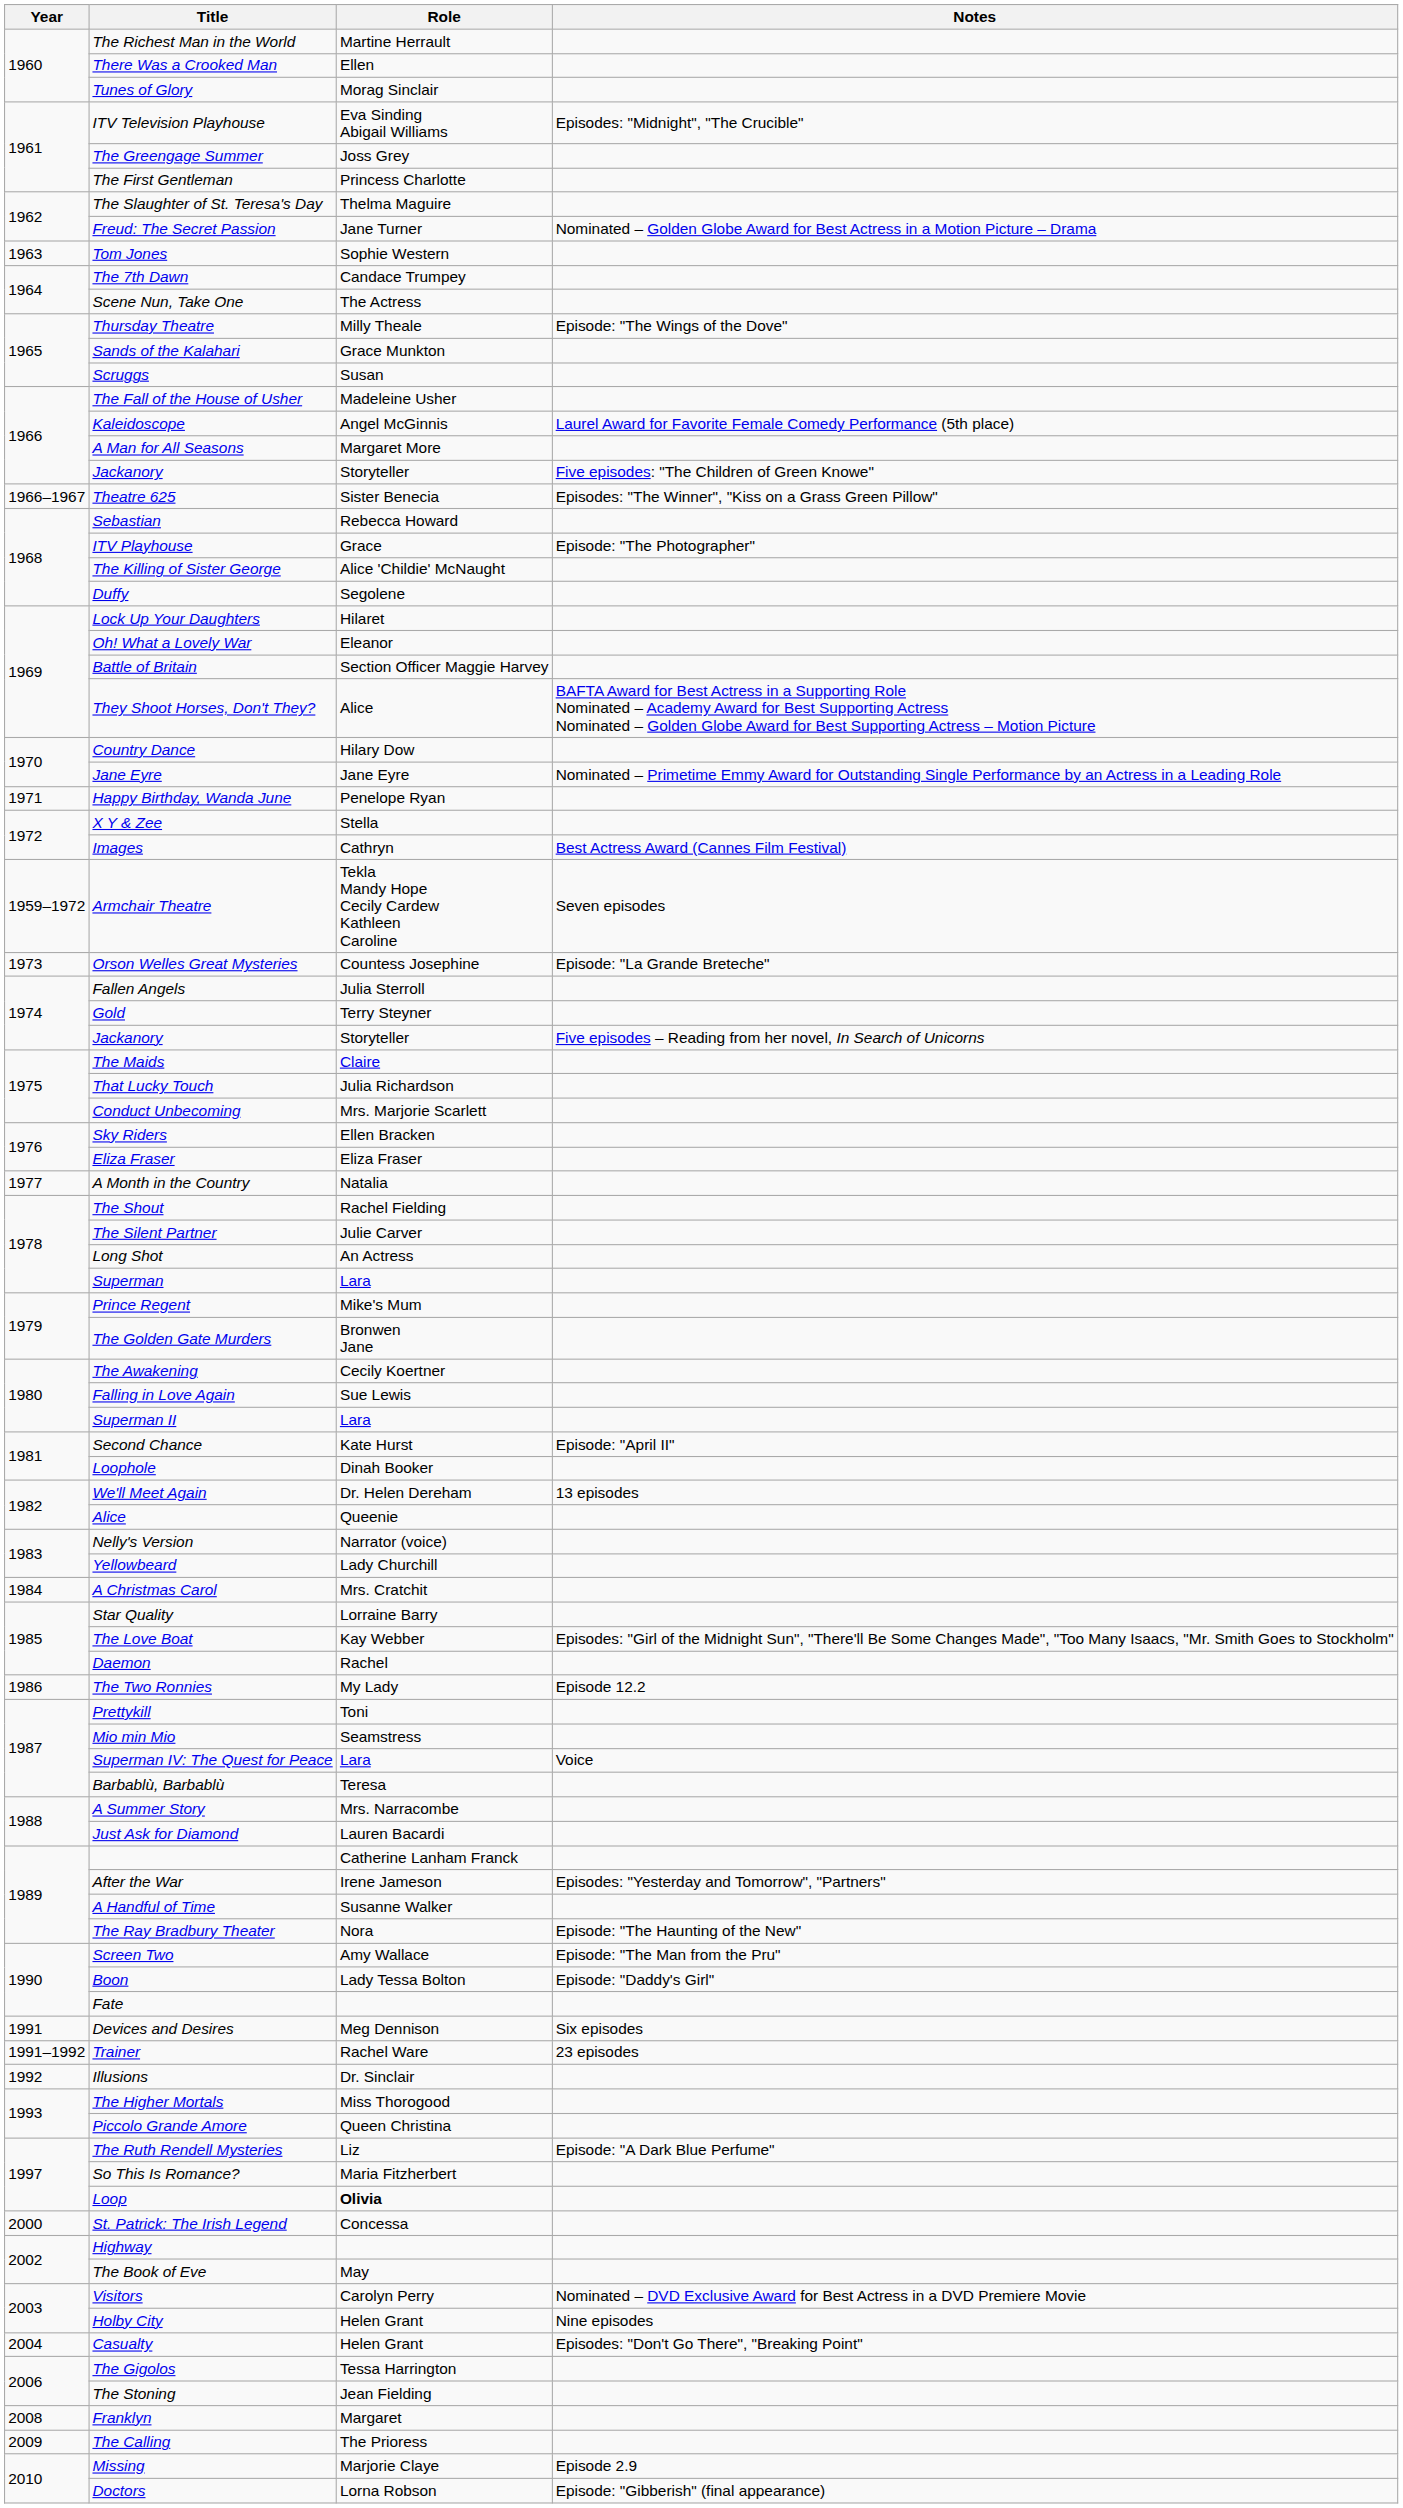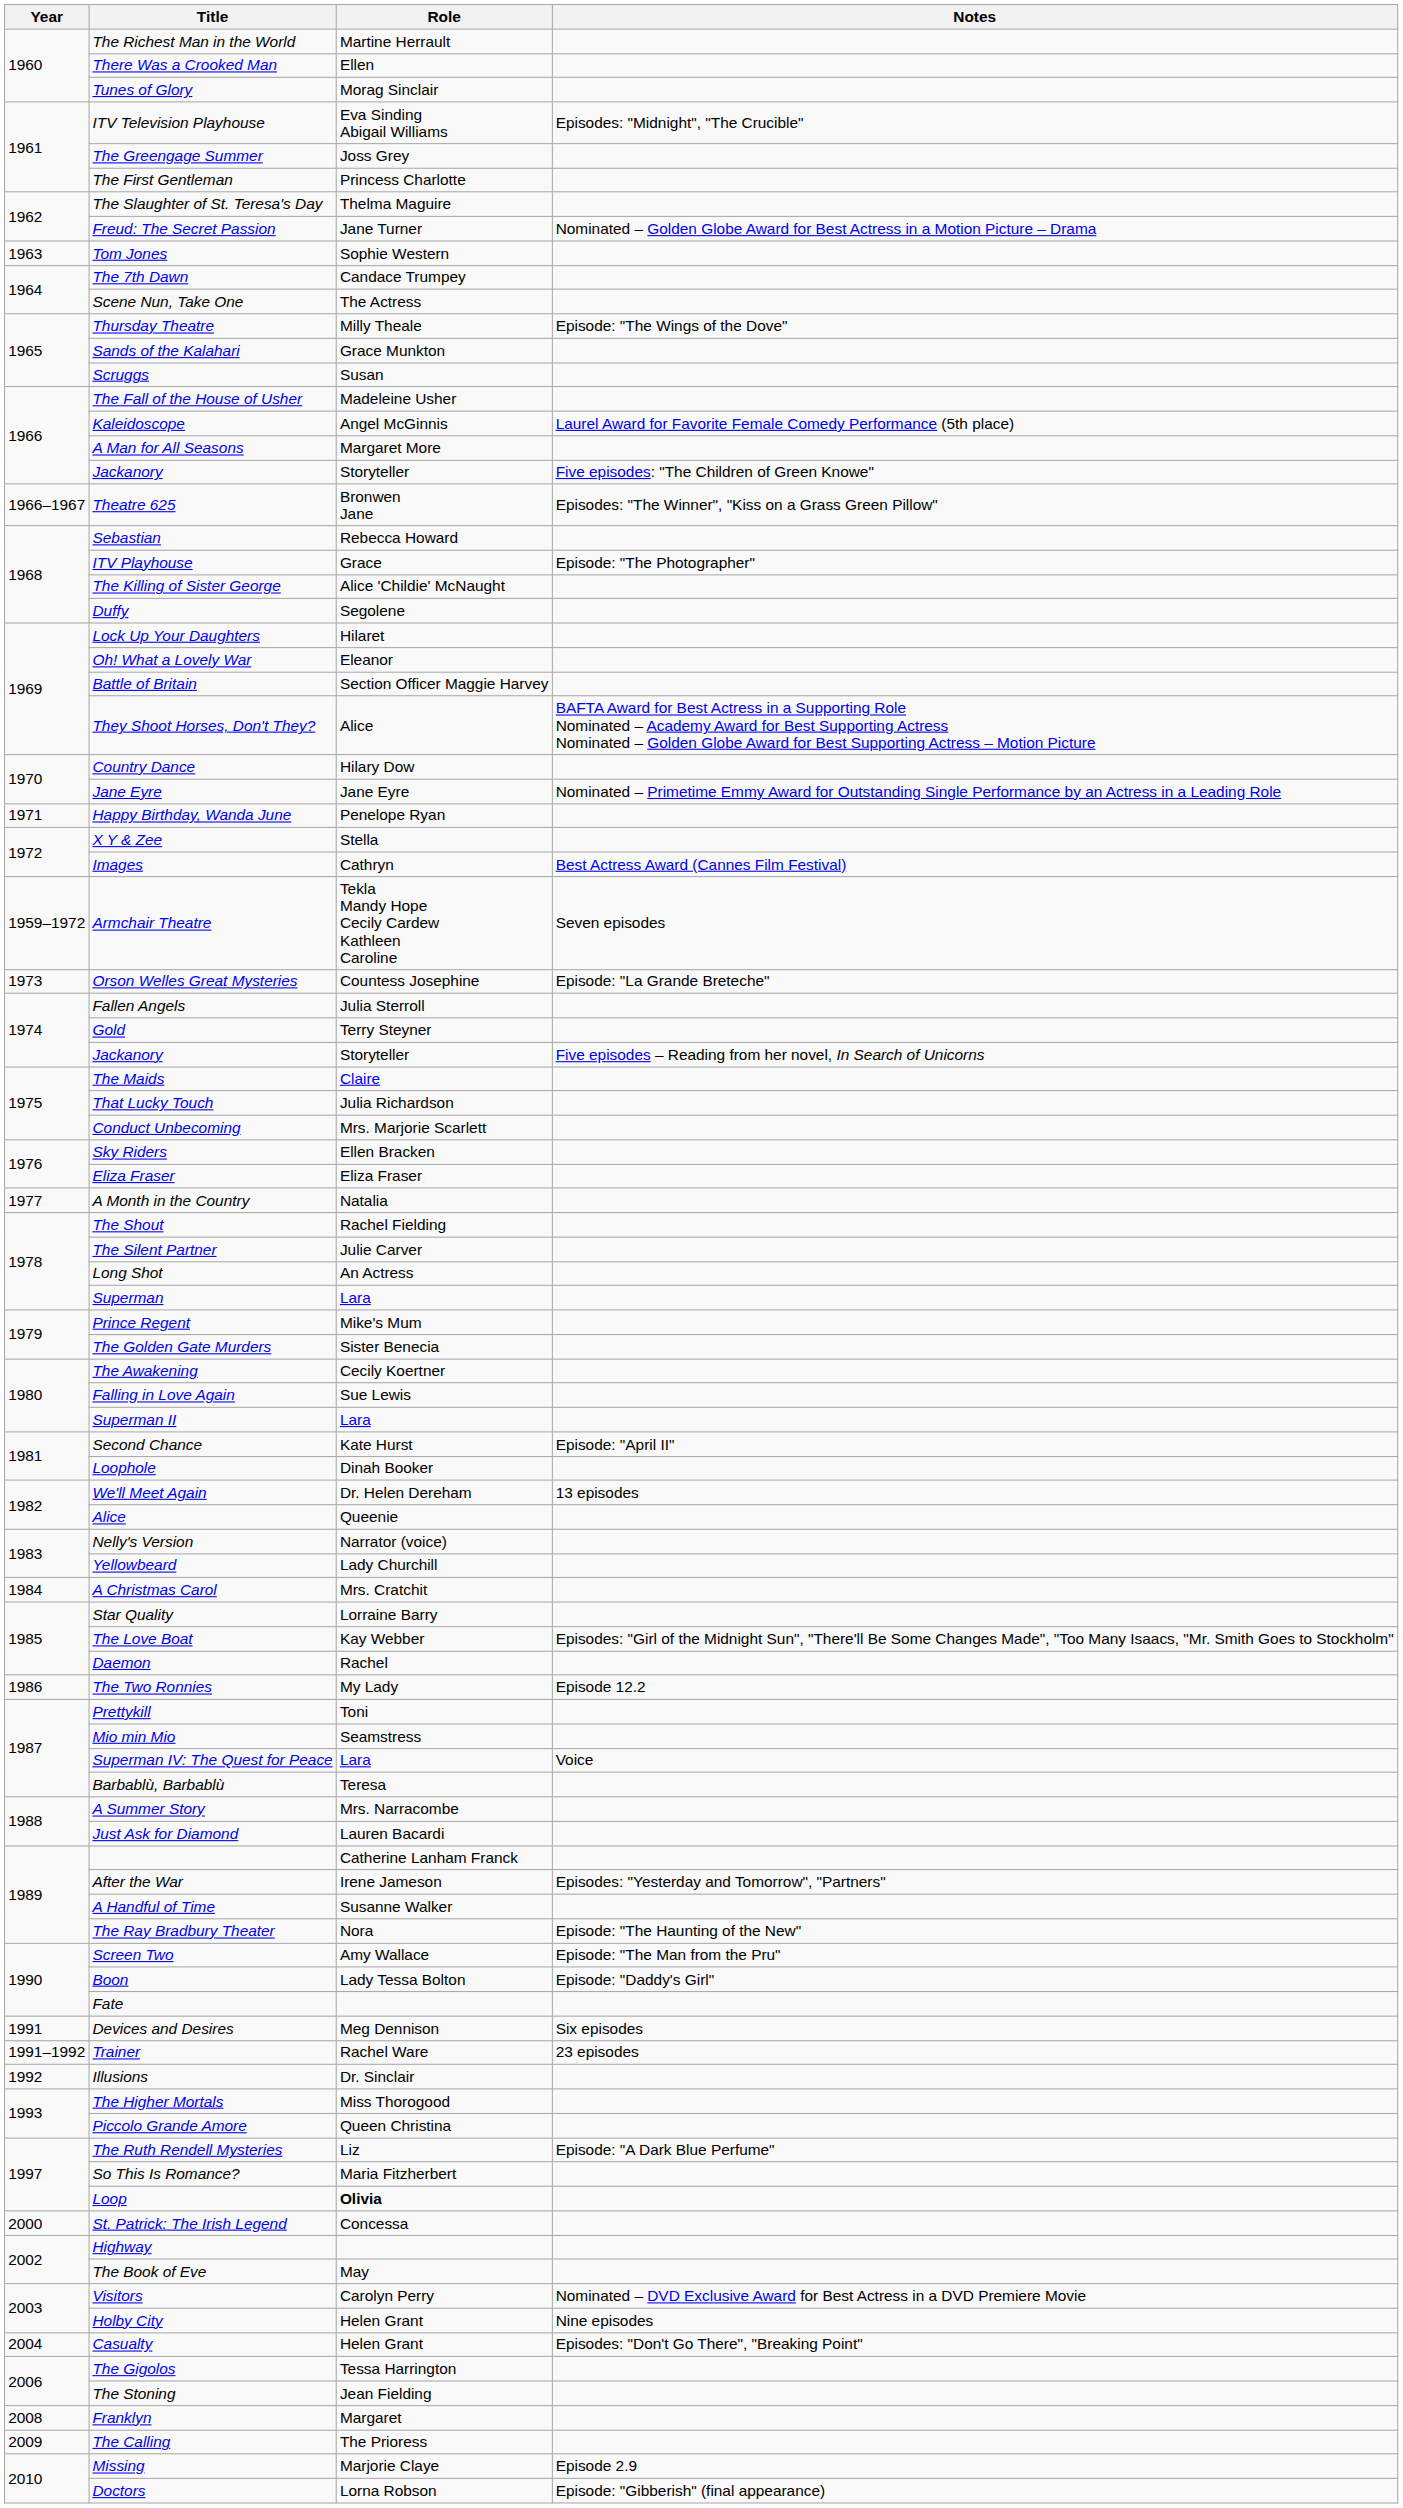(390, 497) Sister Benecia -> (370, 505) Bronwen Jane
(370, 1338) Bronwen Jane -> (390, 1347) Sister Benecia
